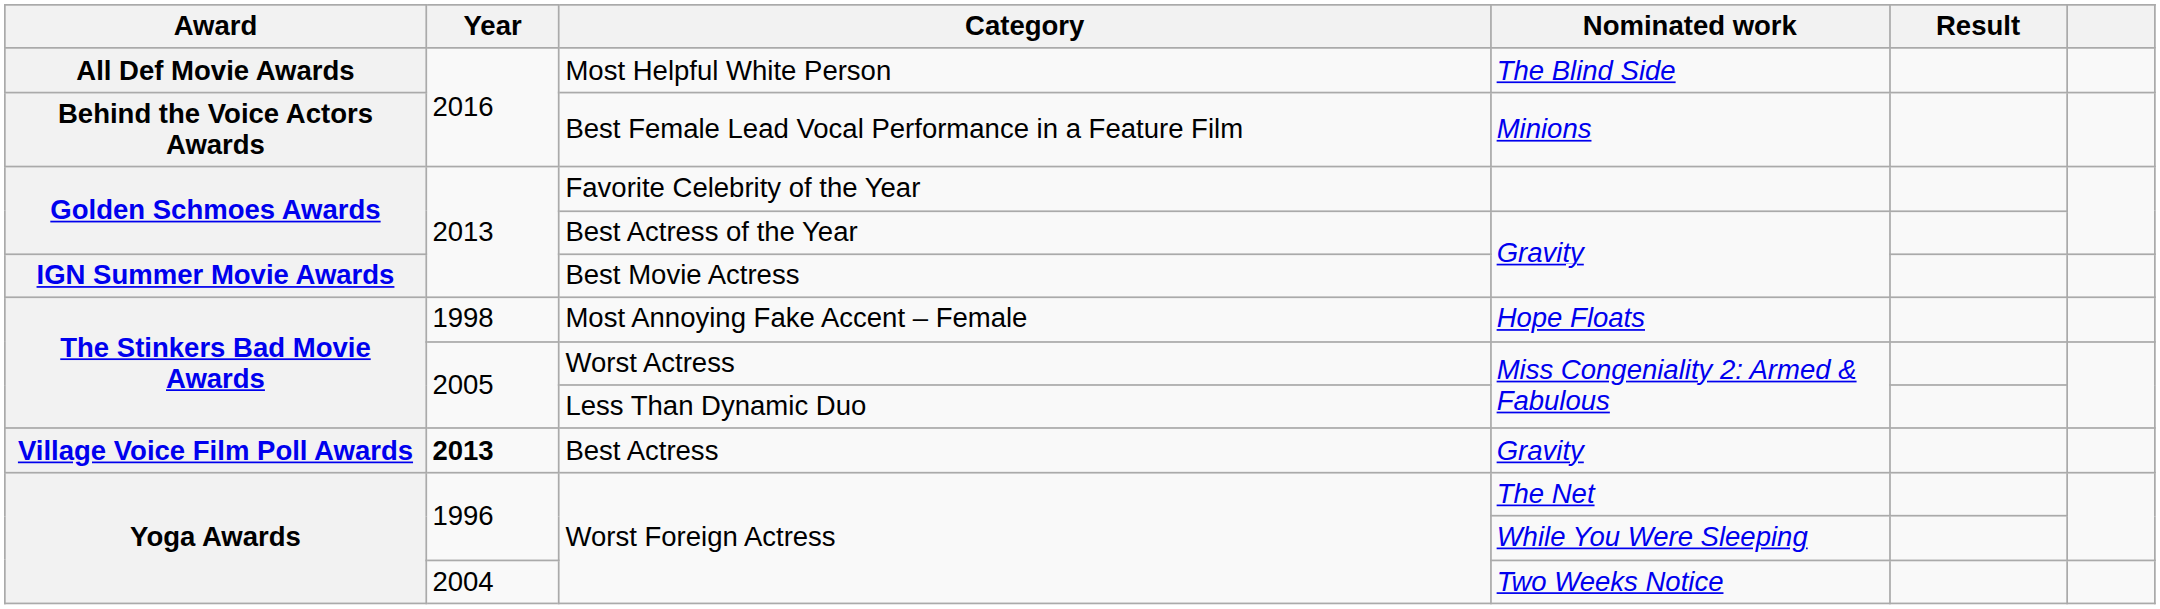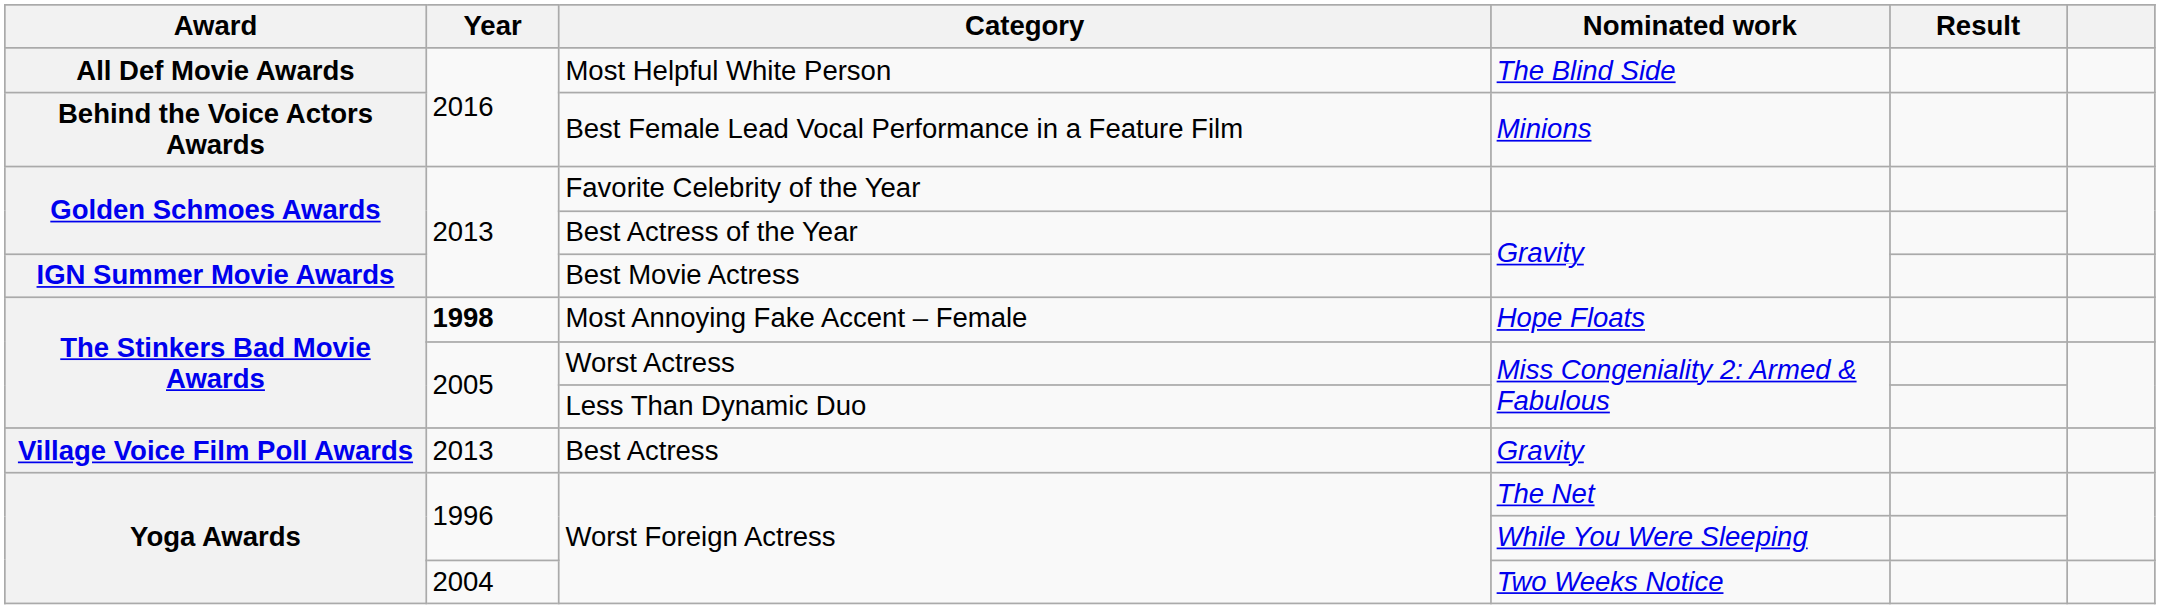(463, 319) normal -> (463, 319) bold
(463, 450) bold -> (463, 450) normal
